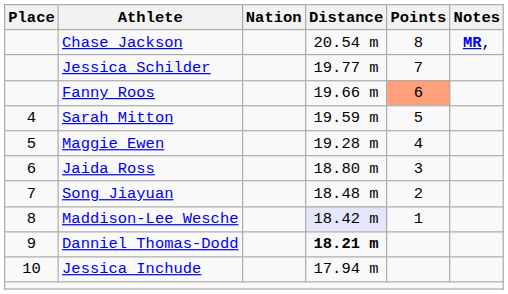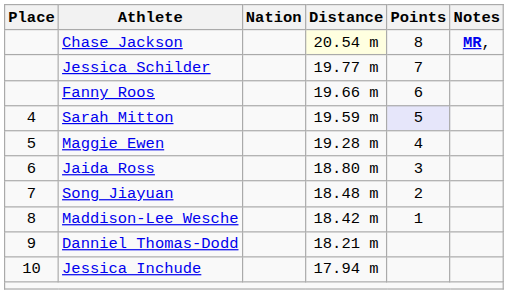(346, 42) no background -> (346, 42) lightyellow background
(418, 93) lightsalmon background -> (418, 93) no background
(418, 118) no background -> (418, 118) lavender background
(346, 219) lavender background -> (346, 219) no background
(346, 244) bold -> (346, 244) normal
